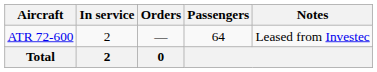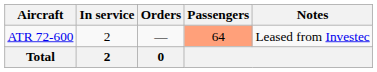(218, 36) no background -> (218, 36) lightsalmon background
